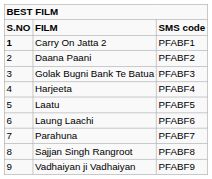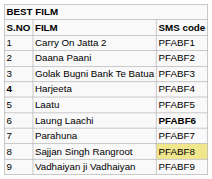(9, 43) bold -> (9, 43) normal
(9, 89) normal -> (9, 89) bold
(177, 120) normal -> (177, 120) bold
(177, 151) no background -> (177, 151) khaki background
